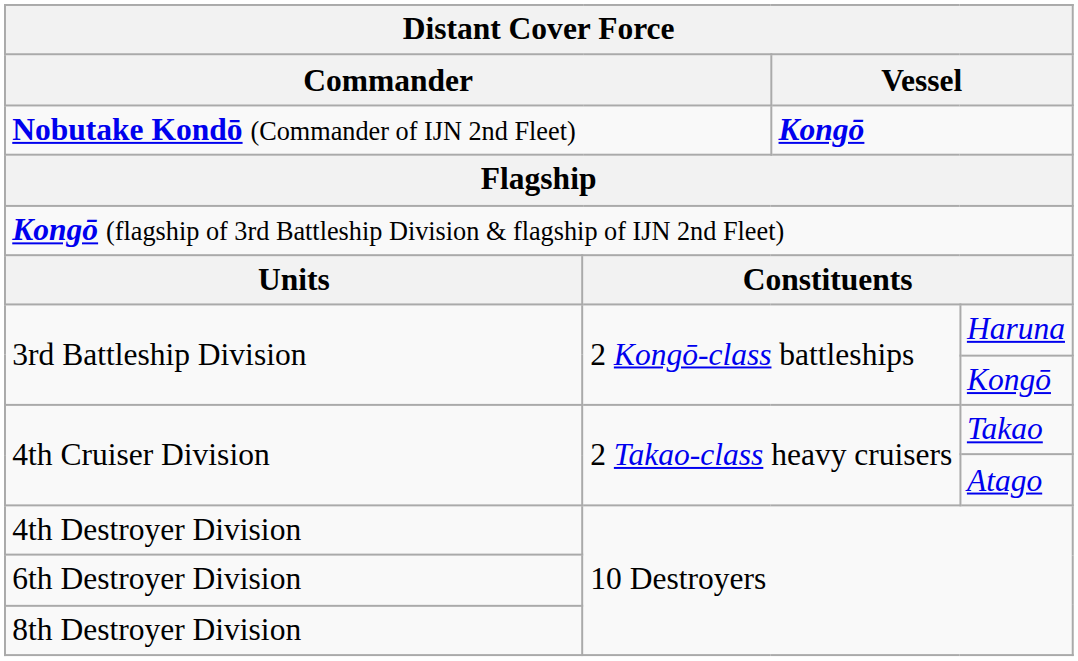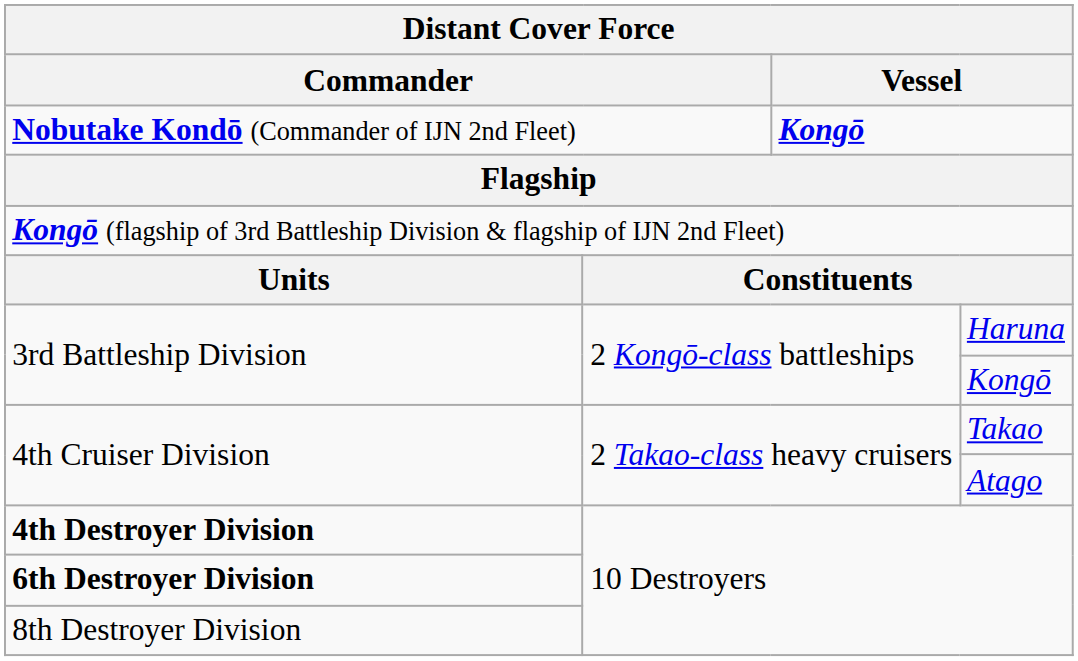(157, 529) normal -> (163, 529) bold
(157, 579) normal -> (163, 579) bold
